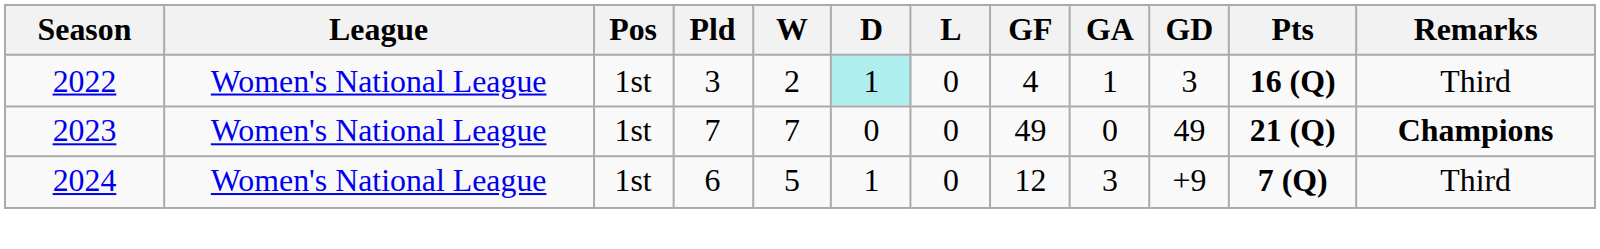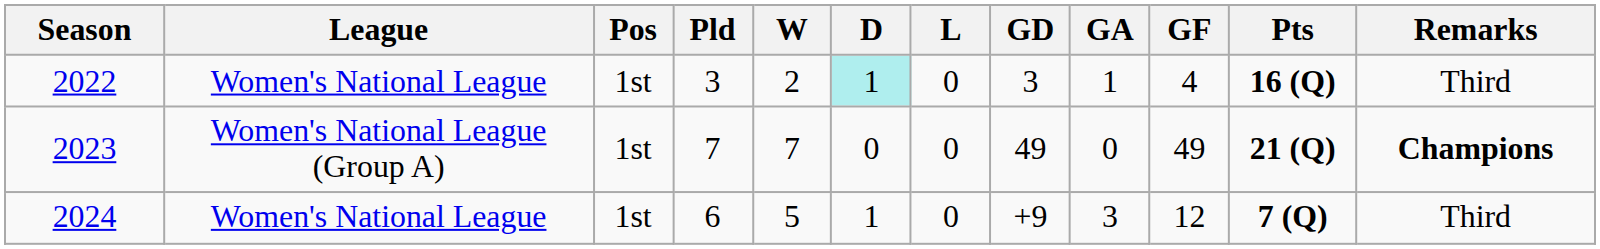columns swapped: (1030, 29) <-> (1189, 29)
(379, 130) Women's National League -> (379, 148) Women's National League (Group A)
